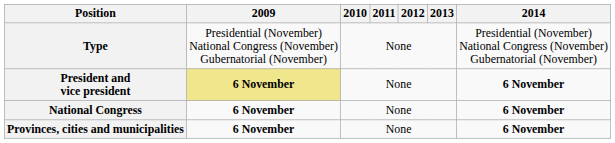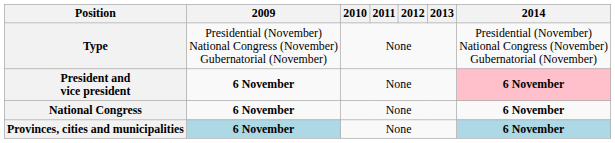(264, 84) khaki background -> (264, 84) no background
(534, 84) no background -> (534, 84) pink background
(264, 128) no background -> (264, 128) lightblue background
(534, 128) no background -> (534, 128) lightblue background
